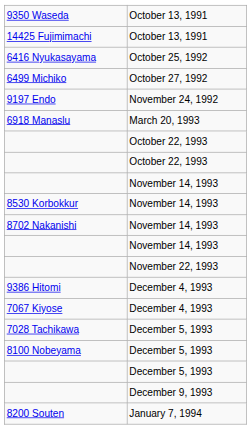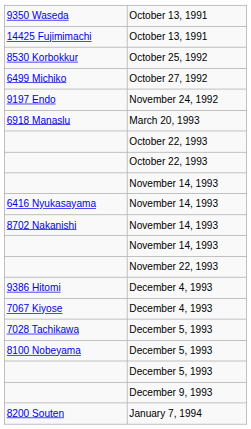(52, 57) 6416 Nyukasayama -> (43, 57) 8530 Korbokkur
(43, 204) 8530 Korbokkur -> (52, 204) 6416 Nyukasayama
